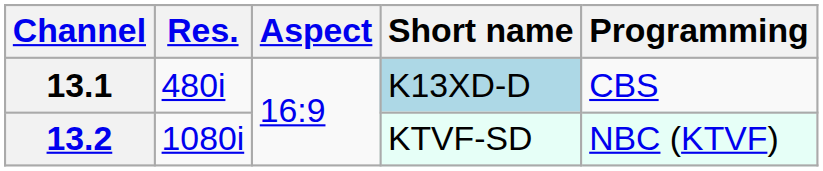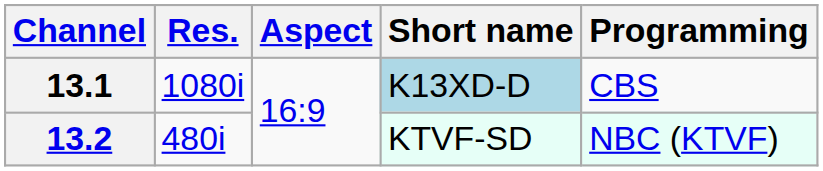(194, 84) 480i -> (203, 84) 1080i
(203, 138) 1080i -> (194, 138) 480i
